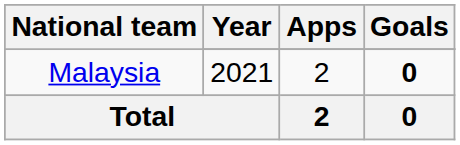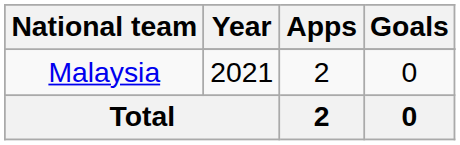(409, 71) bold -> (409, 71) normal
